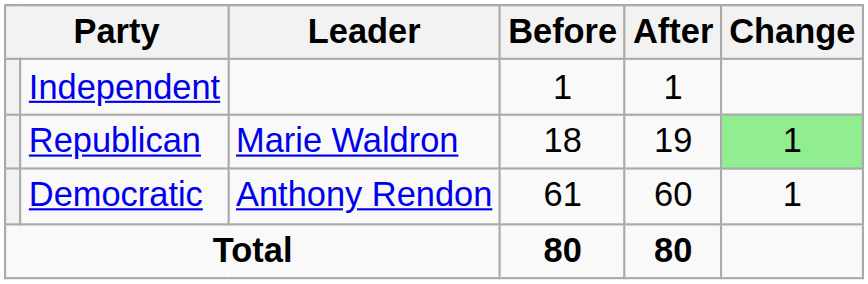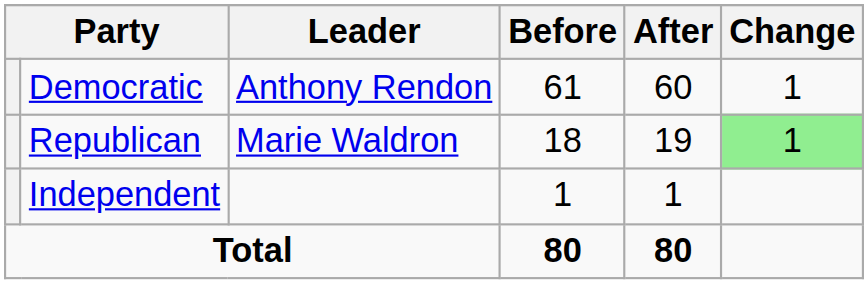rows swapped: (116, 195) <-> (125, 86)
